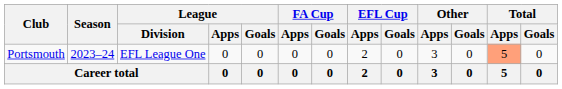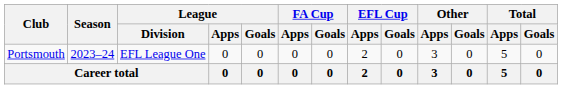(504, 53) lightsalmon background -> (504, 53) no background
